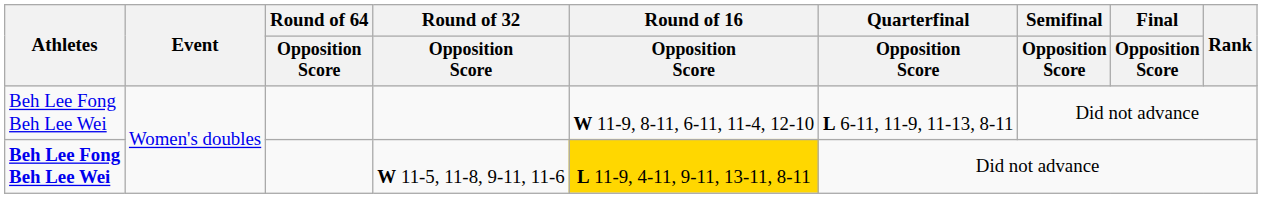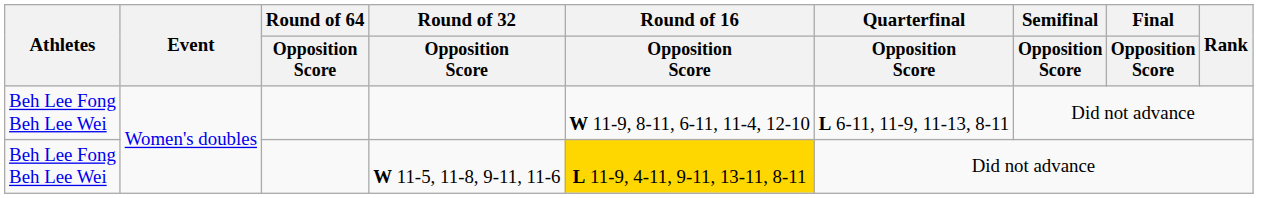(65, 166) bold -> (62, 166) normal
